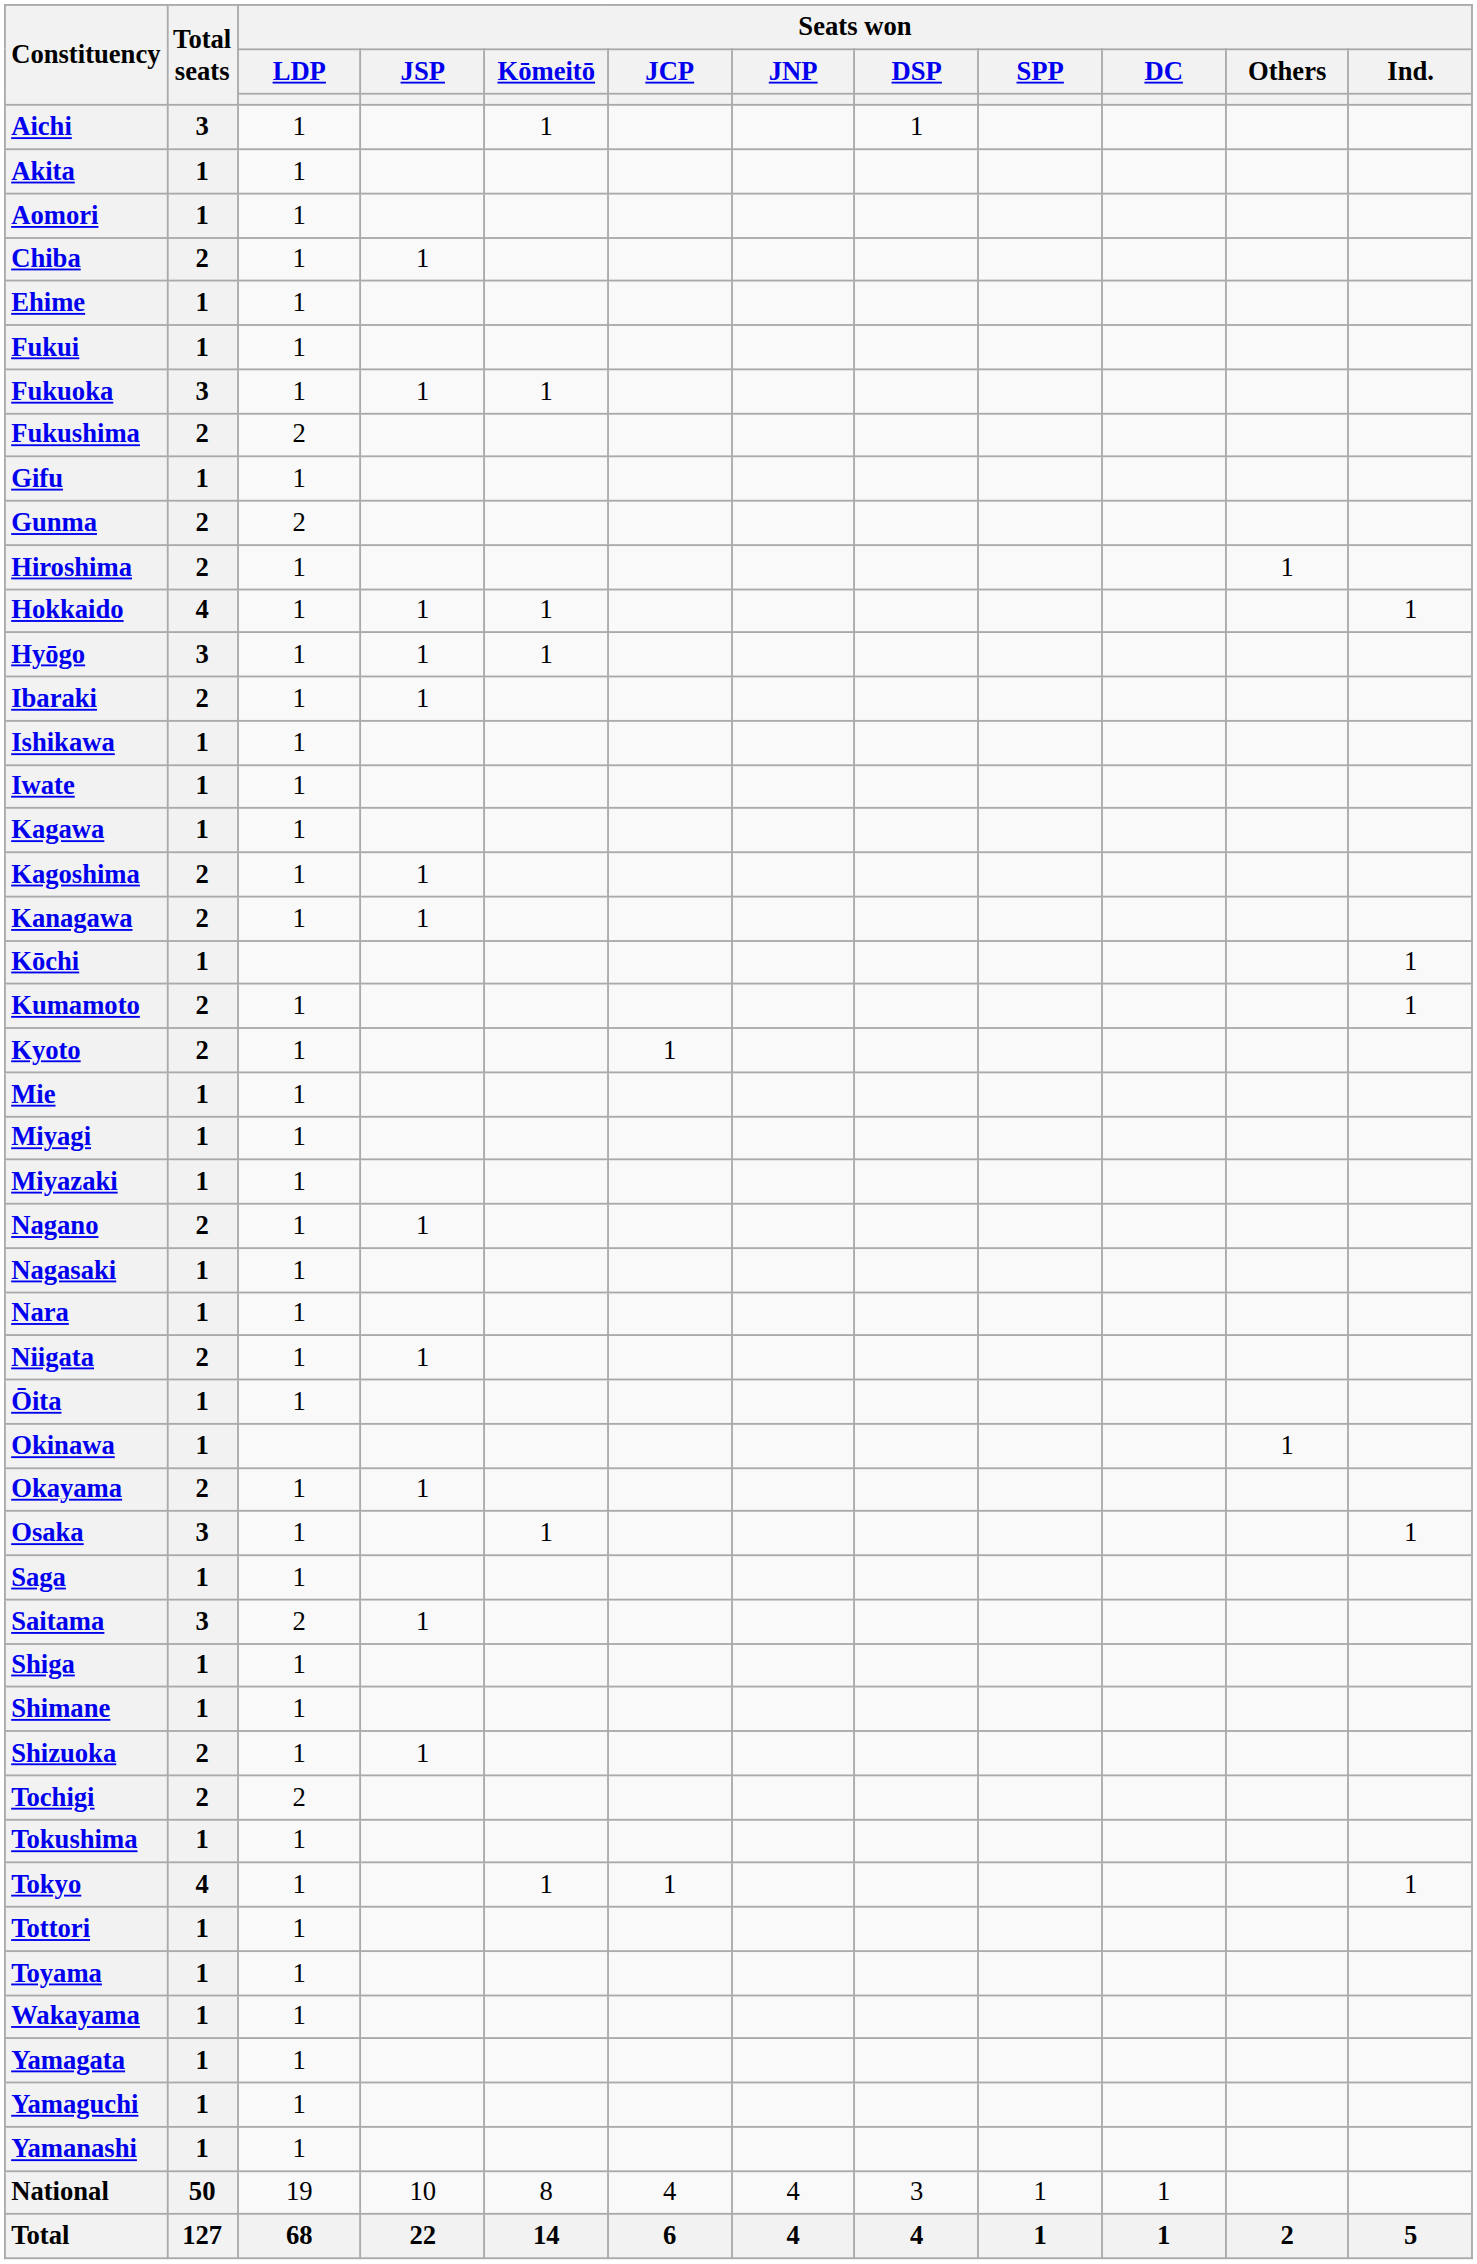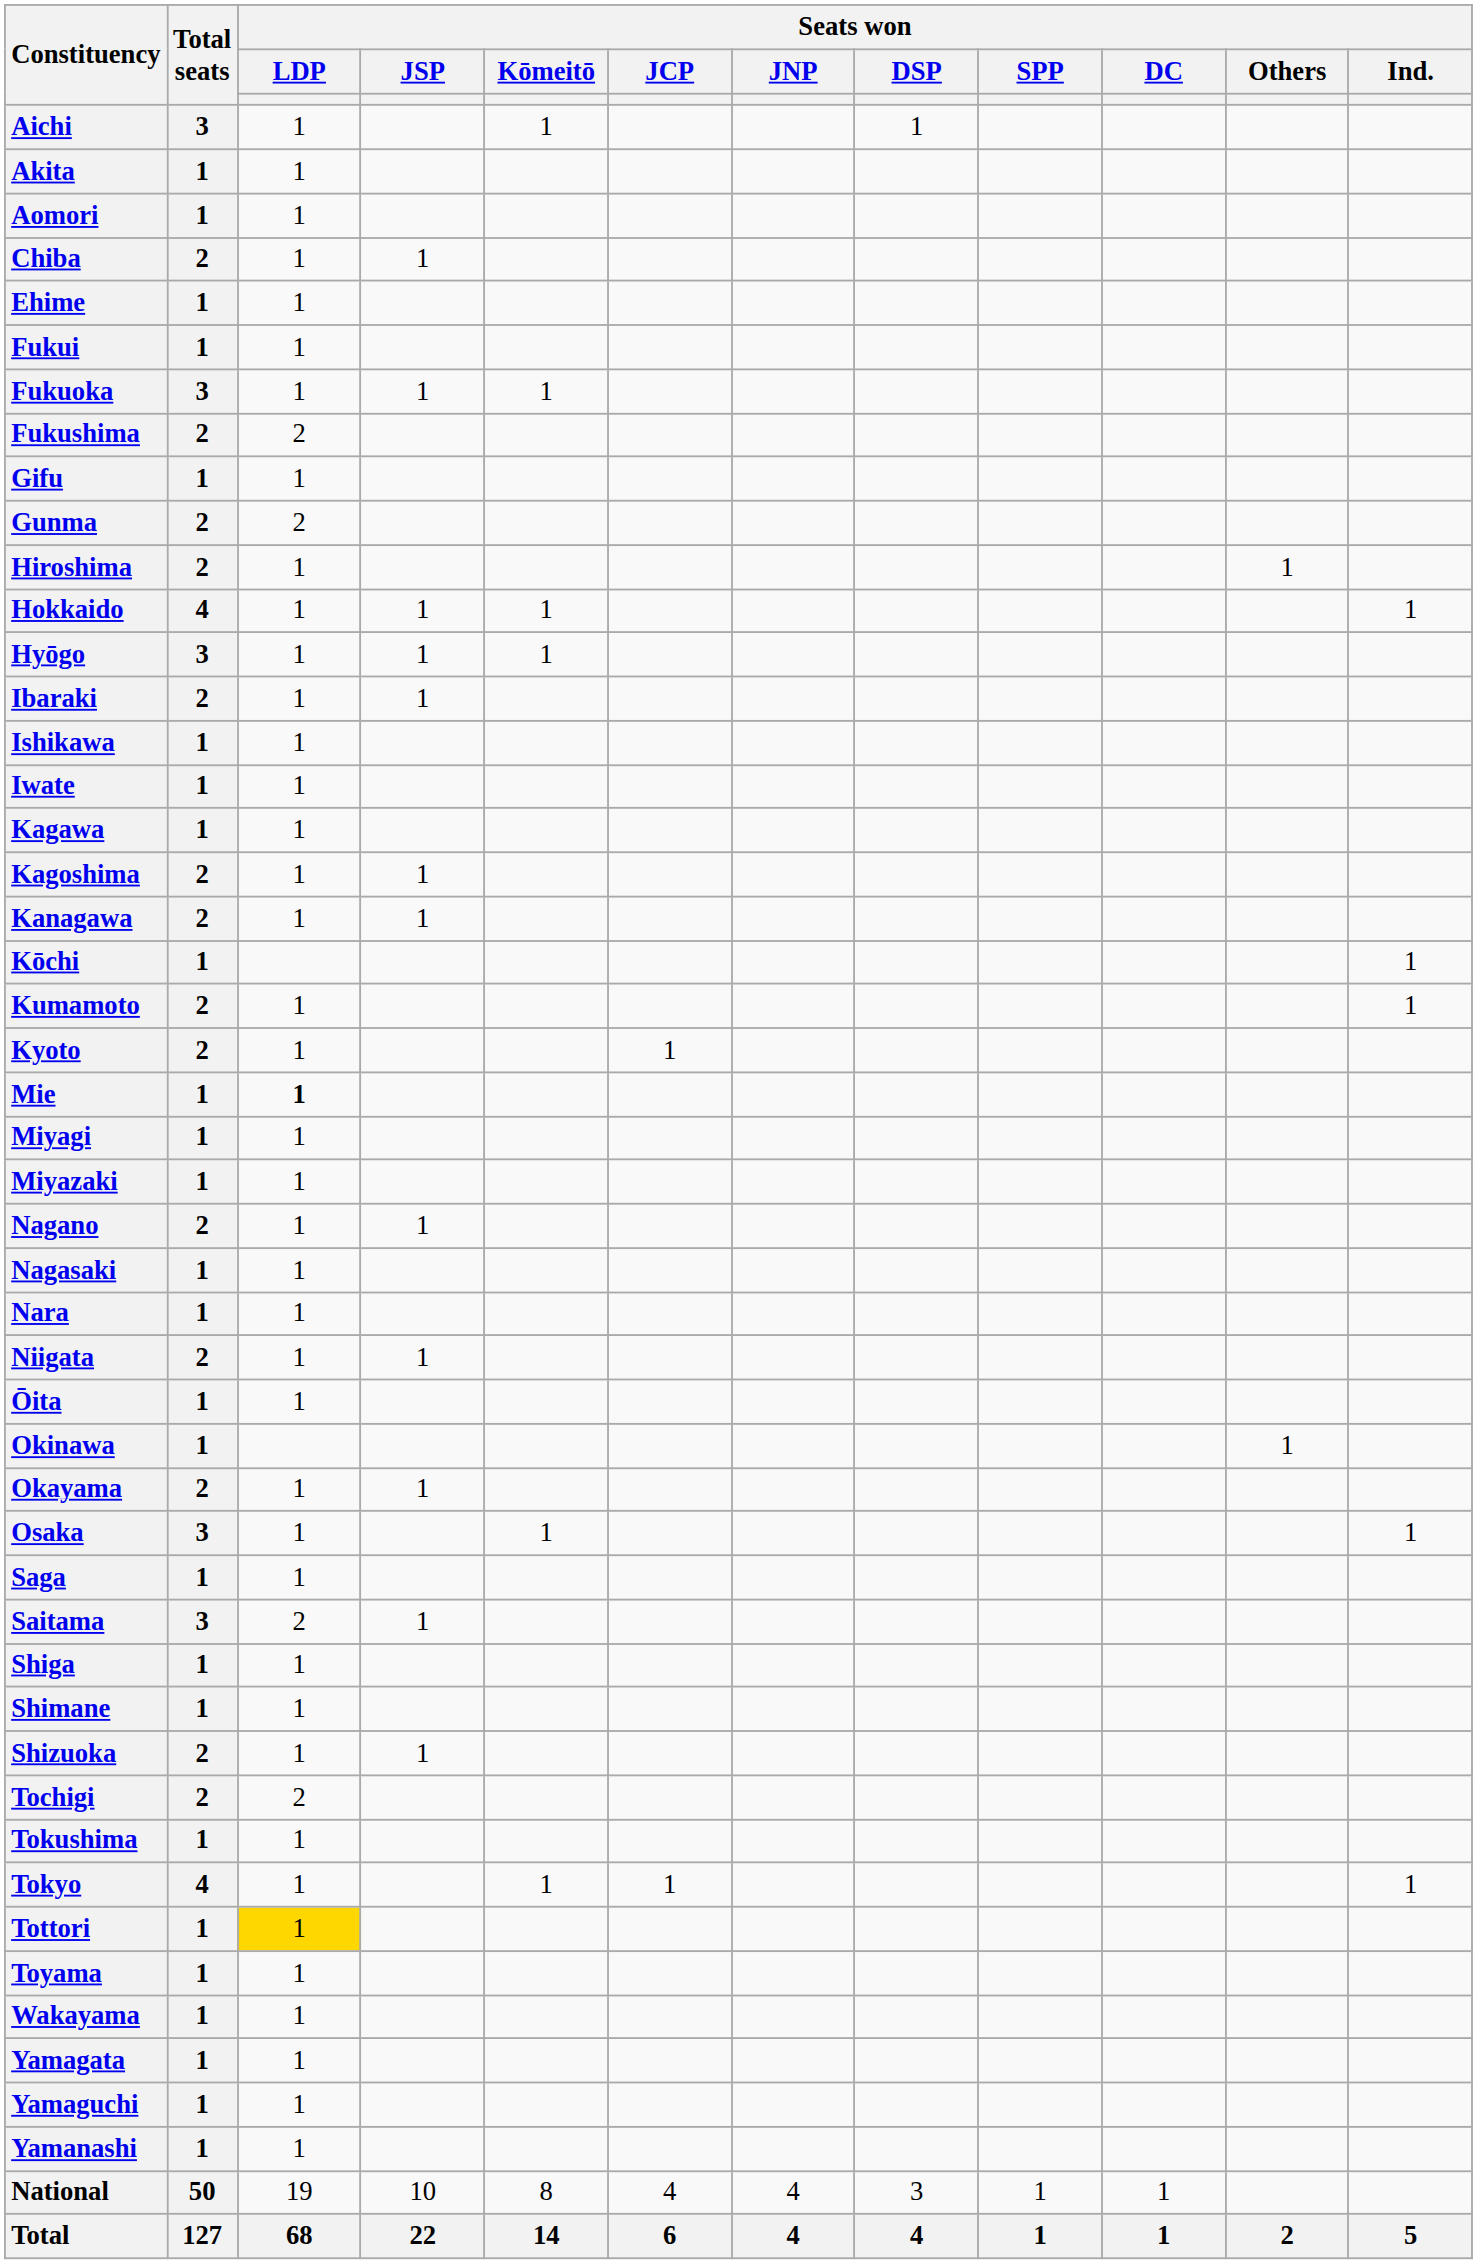(299, 1093) normal -> (299, 1093) bold
(299, 1928) no background -> (299, 1928) gold background
